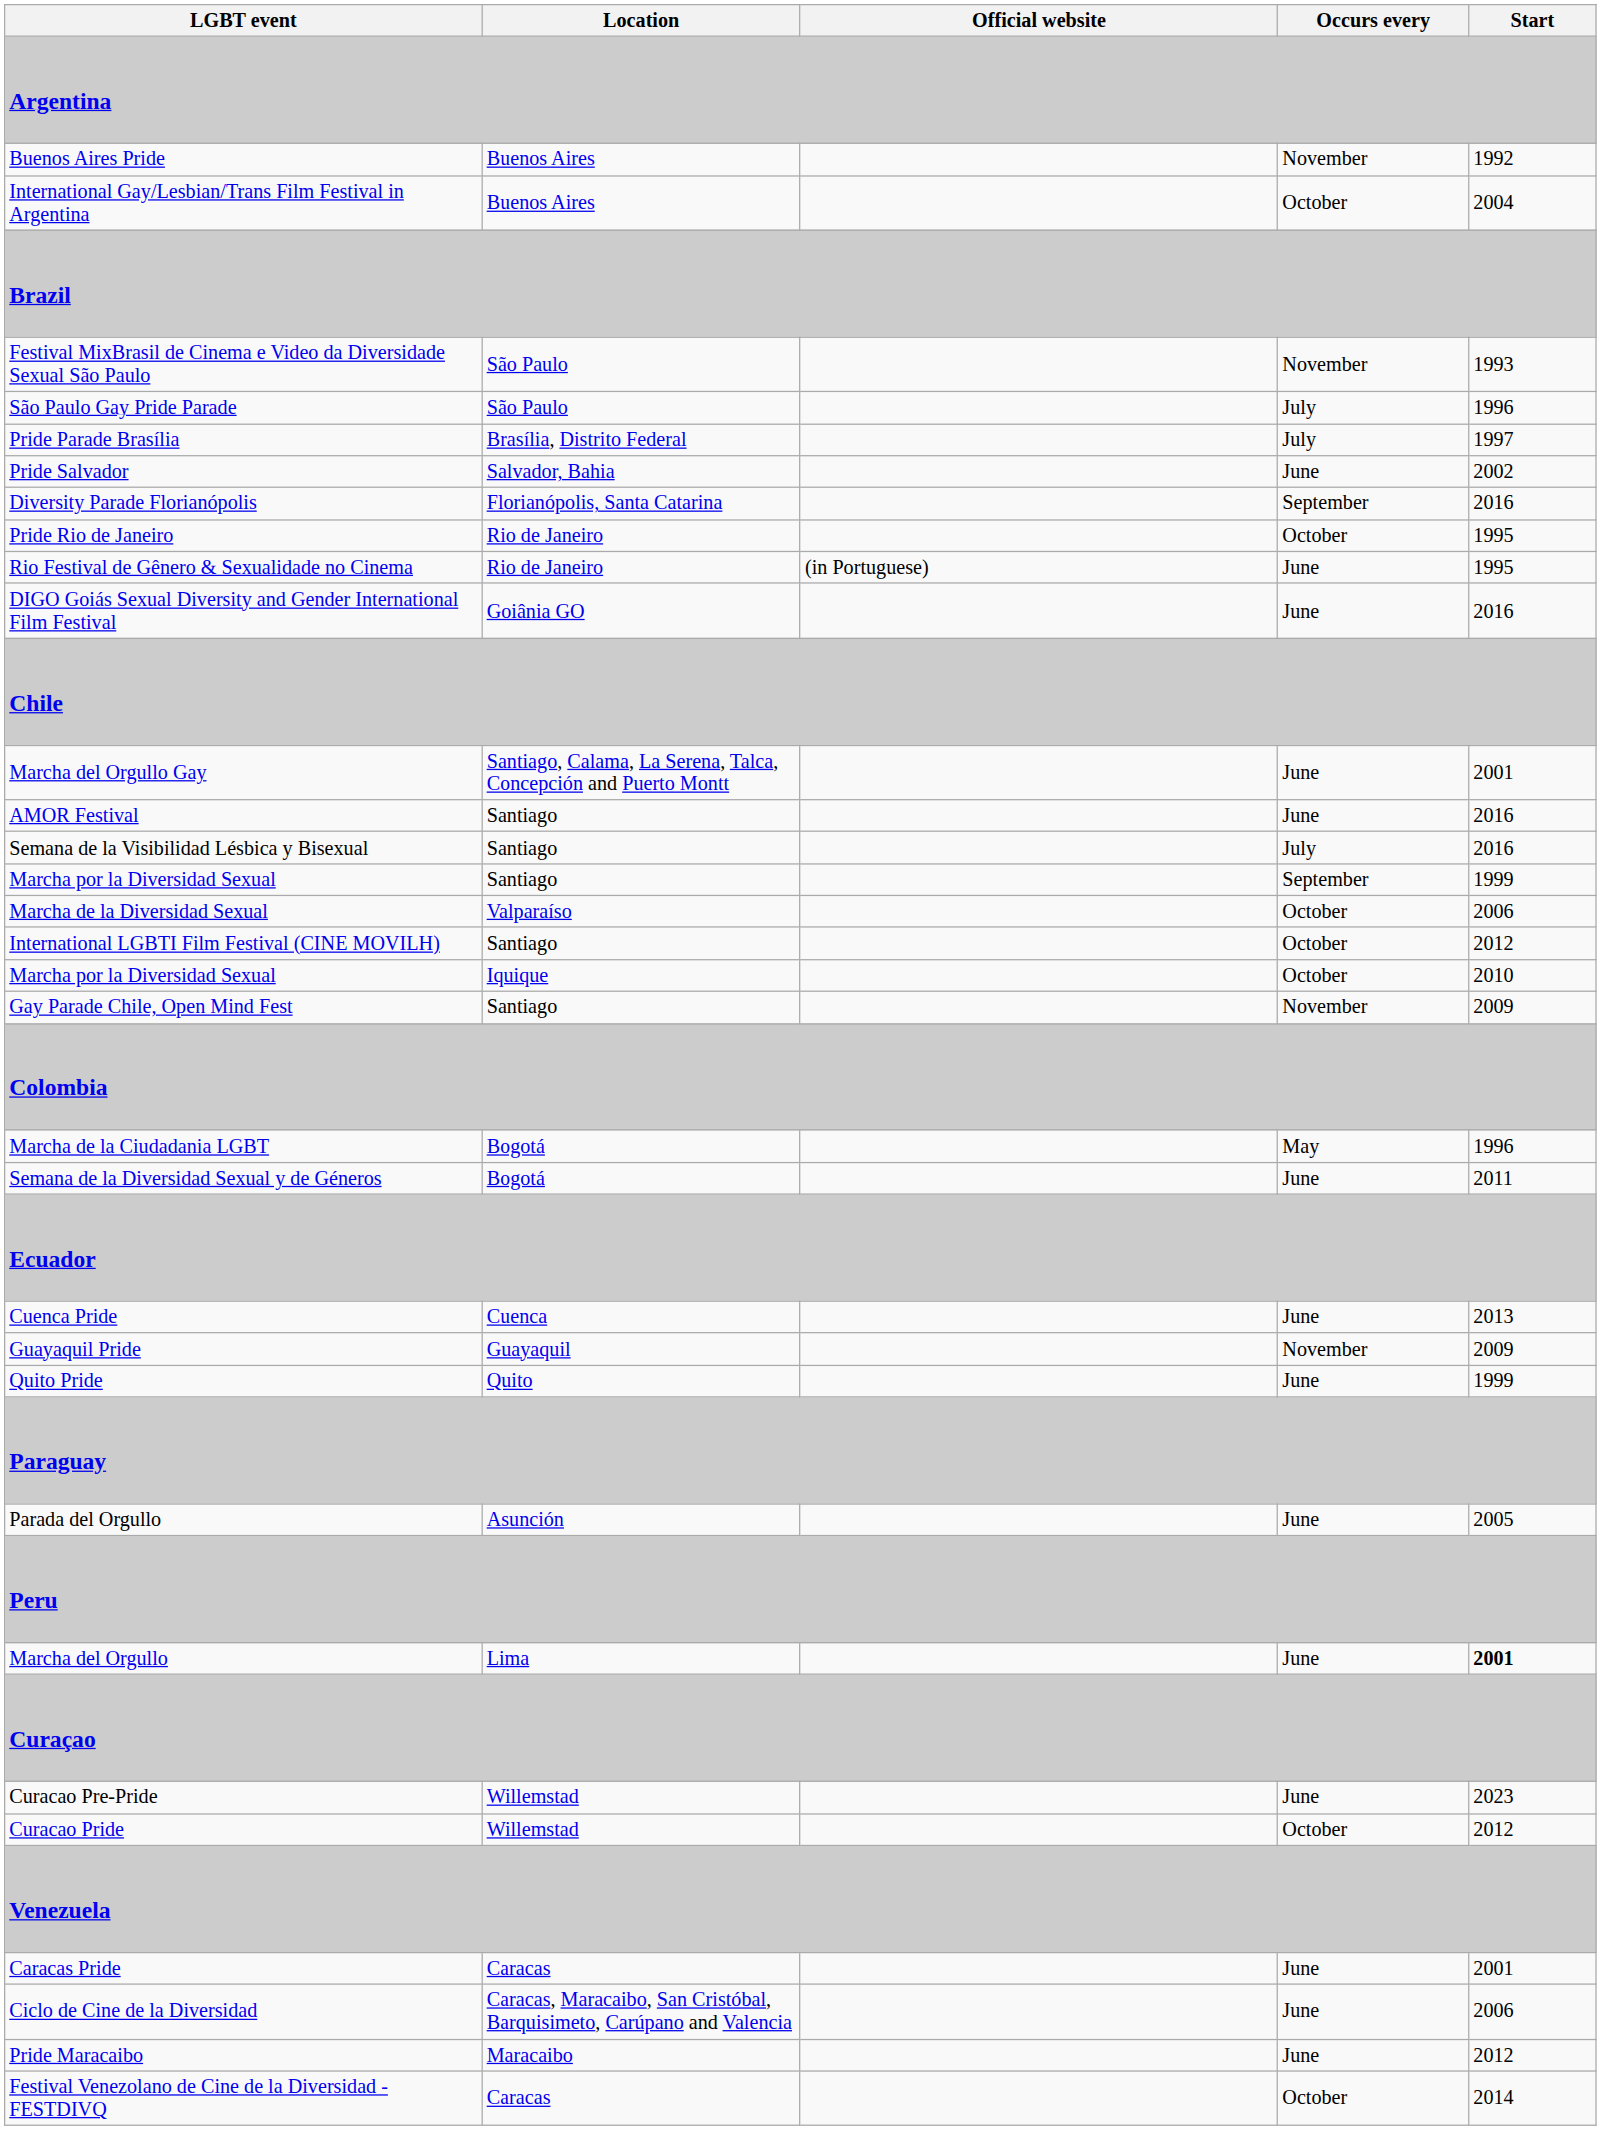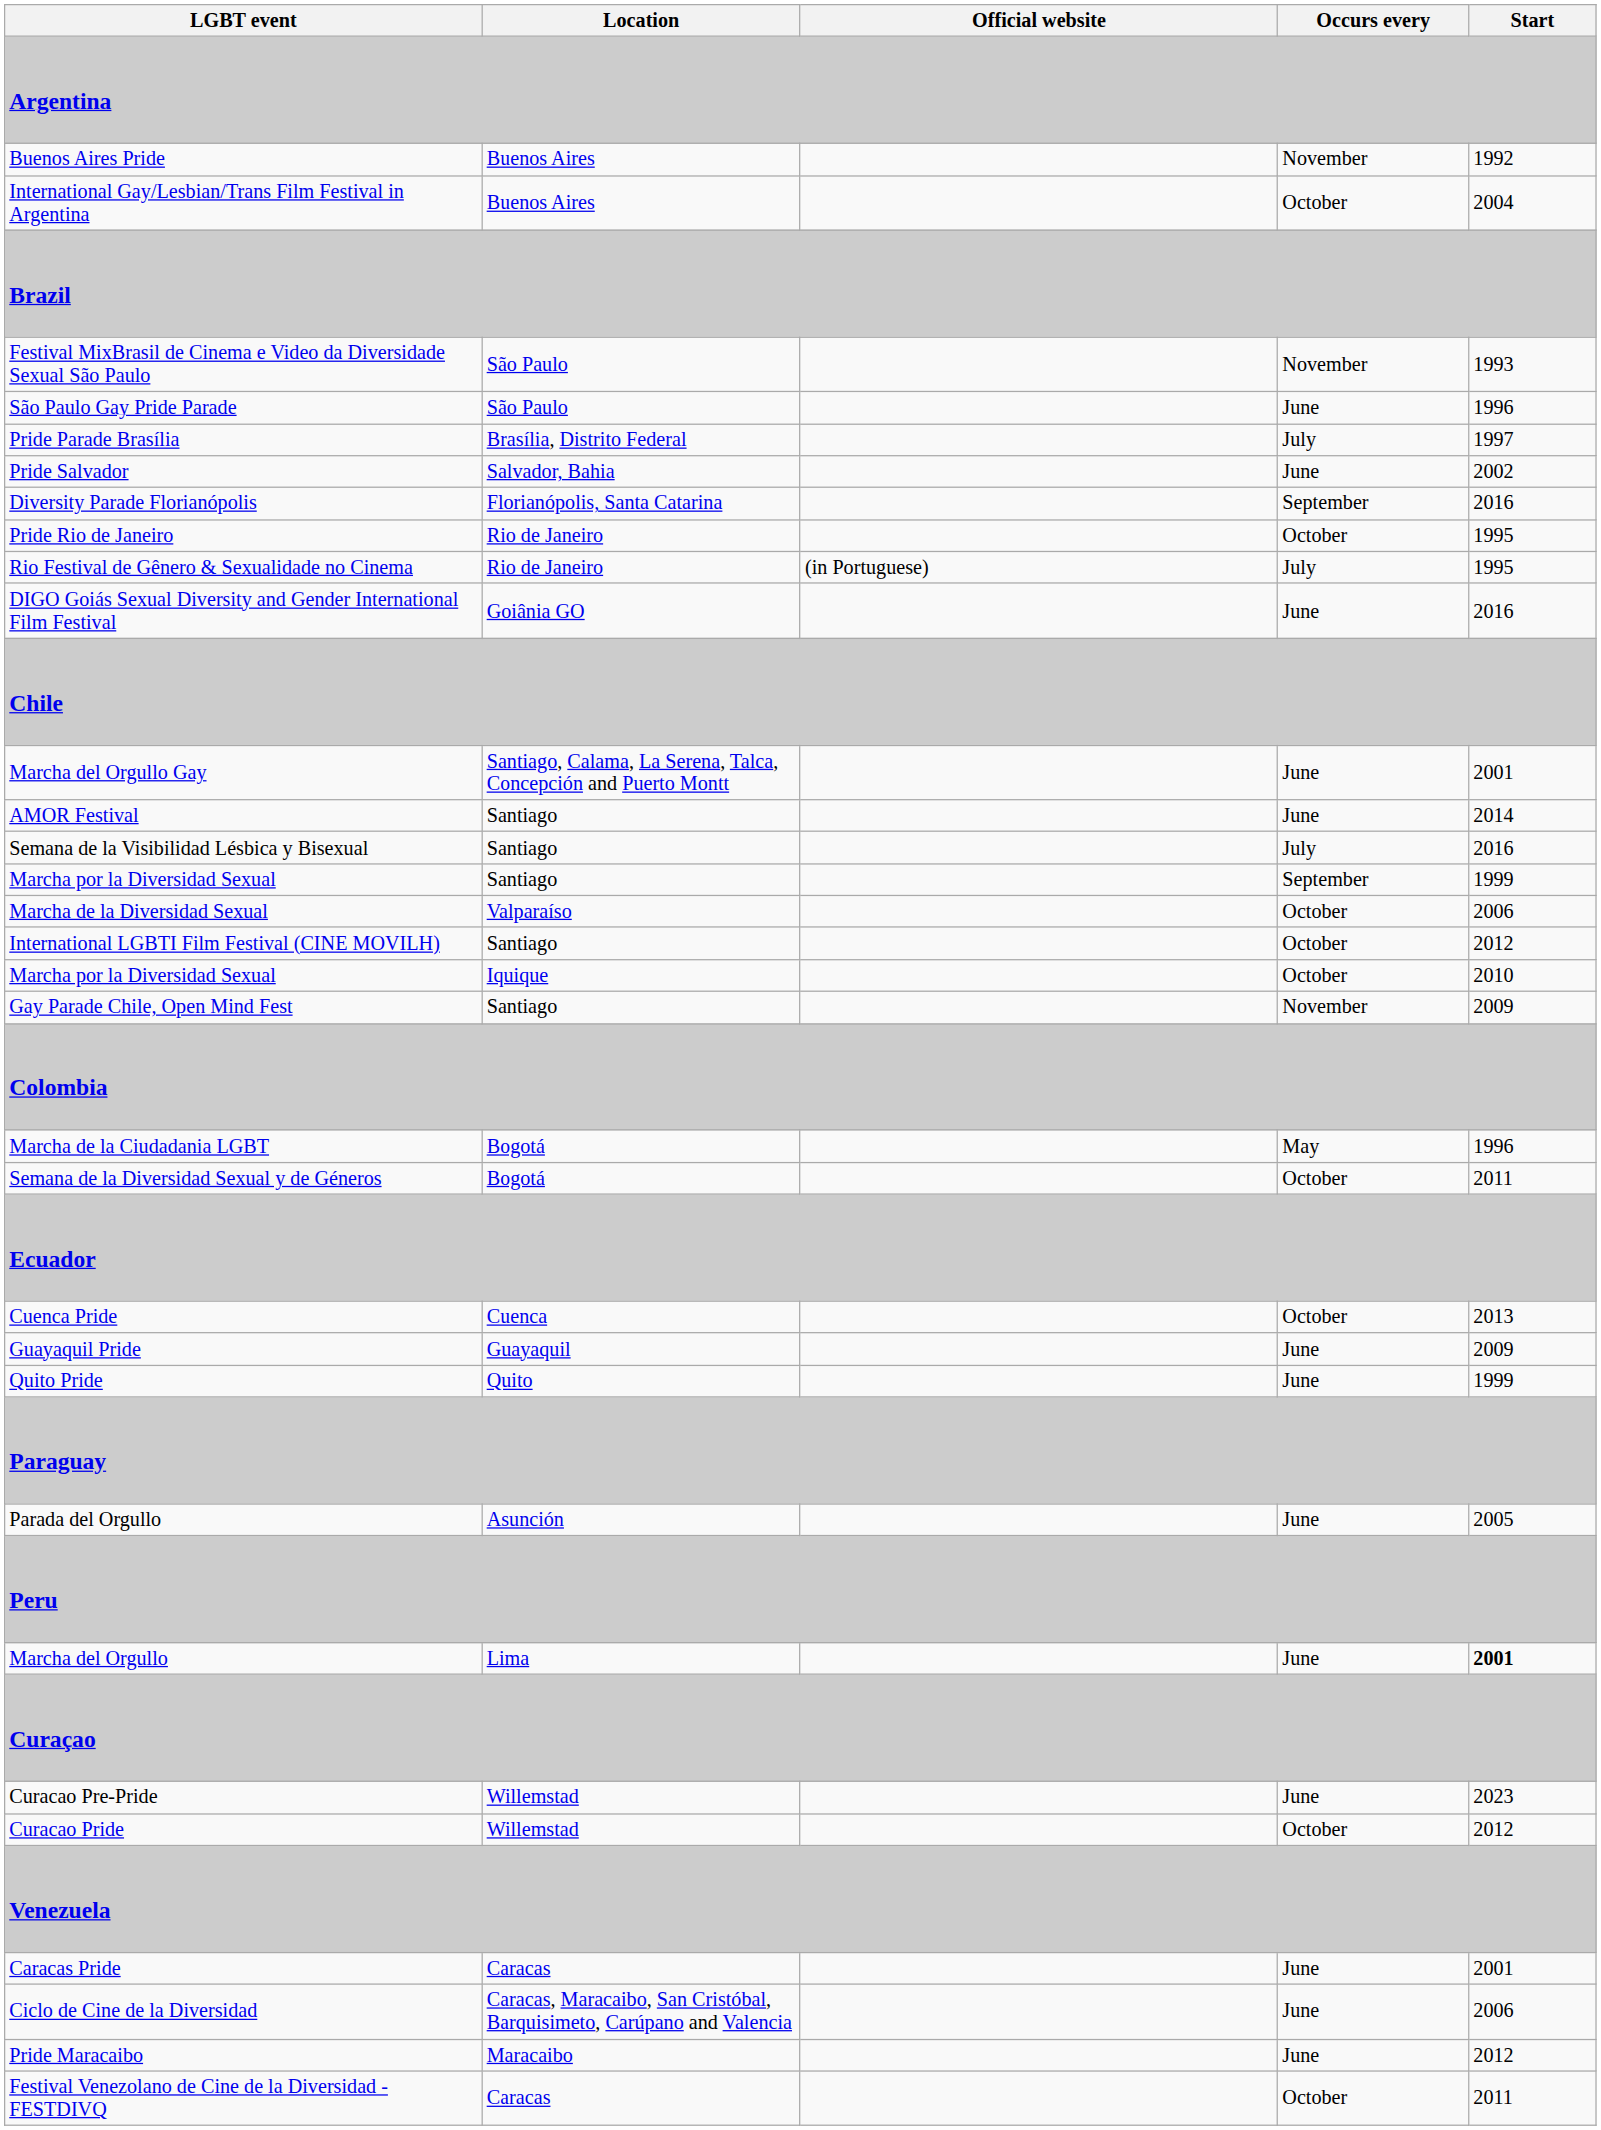(1299, 407) July -> (1301, 407) June
(1301, 567) June -> (1299, 567) July
(1493, 815) 2016 -> (1493, 815) 2014
(1301, 1178) June -> (1315, 1178) October
(1301, 1316) June -> (1315, 1316) October
(1325, 1348) November -> (1301, 1348) June
(1493, 2098) 2014 -> (1493, 2098) 2011
